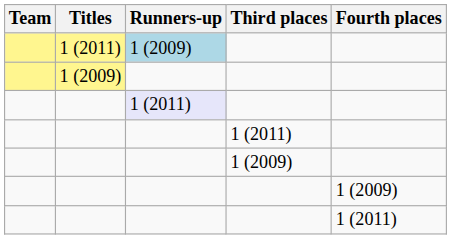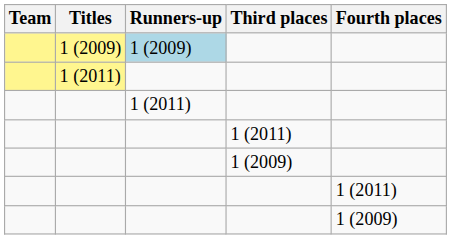(90, 47) 1 (2011) -> (90, 47) 1 (2009)
(90, 76) 1 (2009) -> (90, 76) 1 (2011)
(160, 104) lavender background -> (160, 104) no background
(367, 190) 1 (2009) -> (366, 190) 1 (2011)
(366, 219) 1 (2011) -> (367, 219) 1 (2009)
